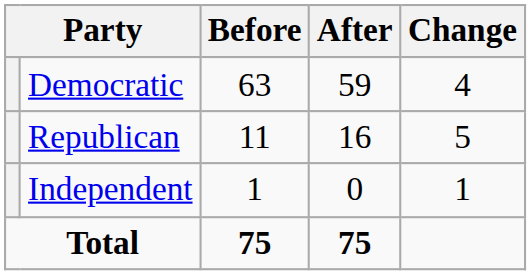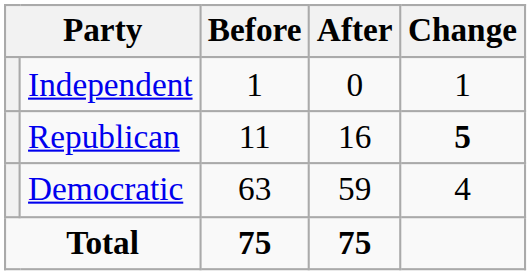rows swapped: (106, 83) <-> (110, 189)
(462, 136) normal -> (462, 136) bold
